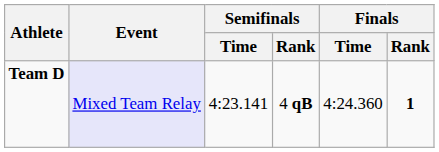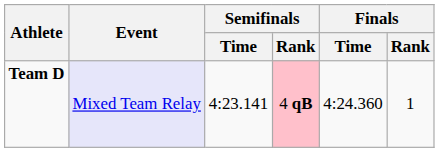(296, 104) no background -> (296, 104) pink background
(410, 104) bold -> (410, 104) normal
